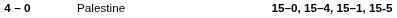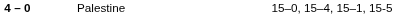(332, 7) bold -> (332, 7) normal
